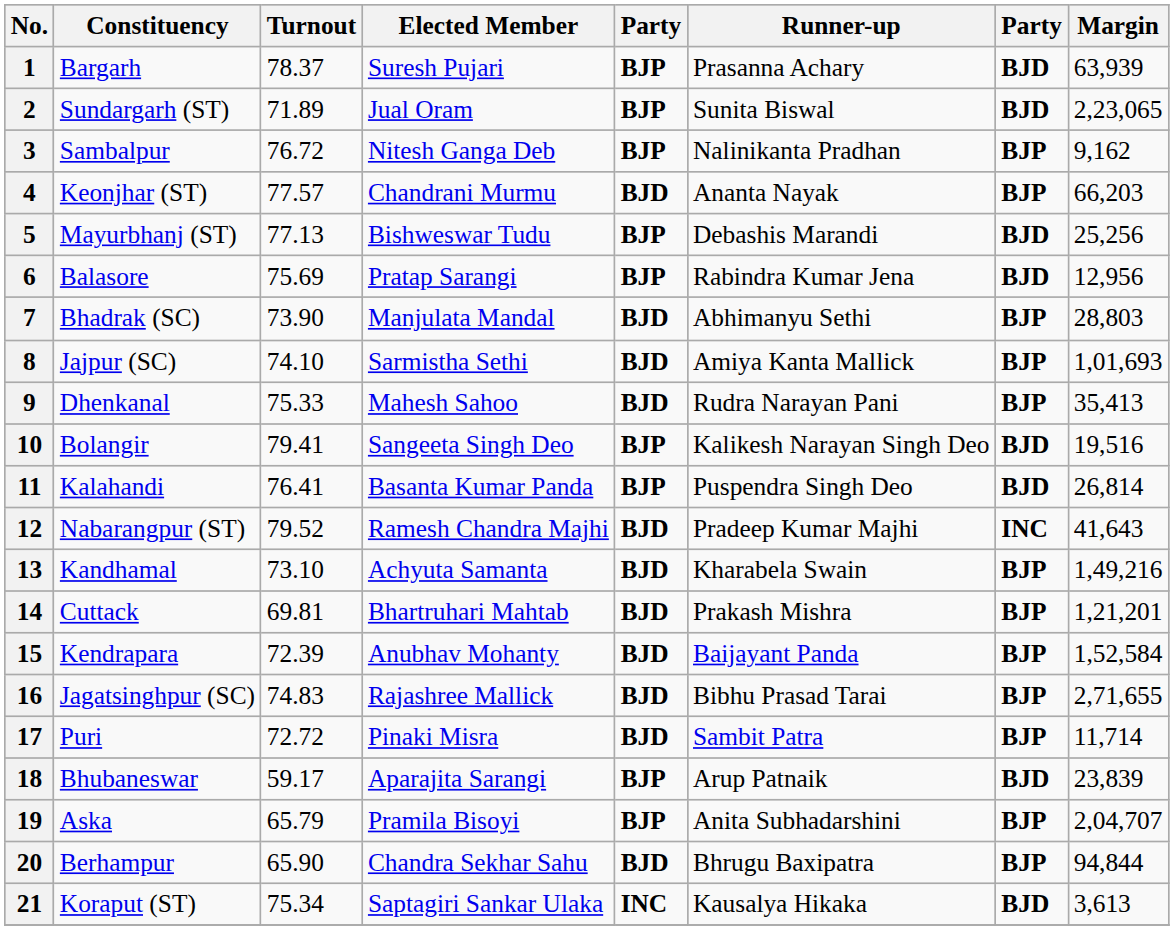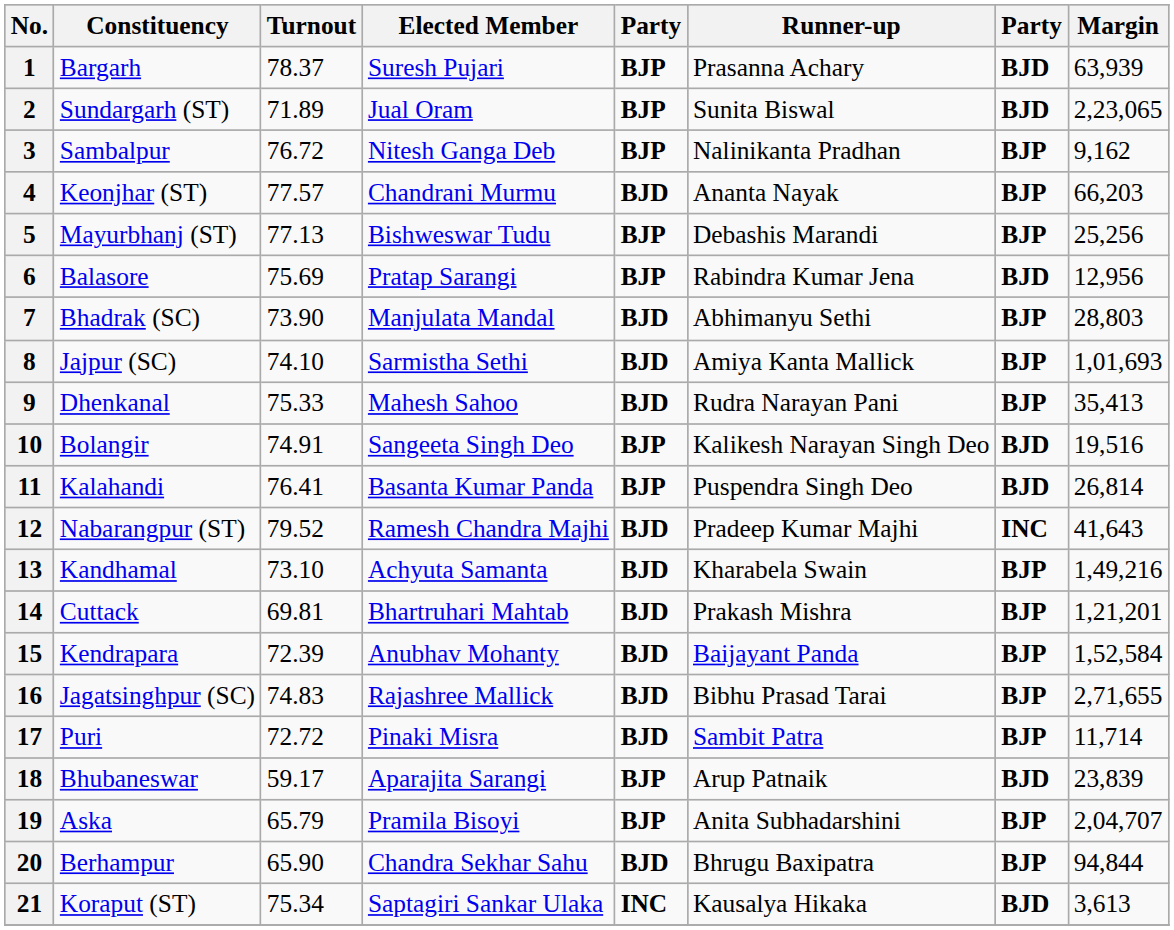(1025, 234) BJD -> (1024, 234) BJP
(295, 444) 79.41 -> (295, 444) 74.91
